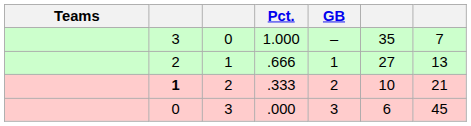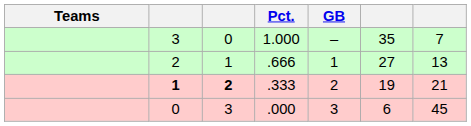(228, 86) normal -> (228, 86) bold
(387, 86) 10 -> (387, 86) 19
